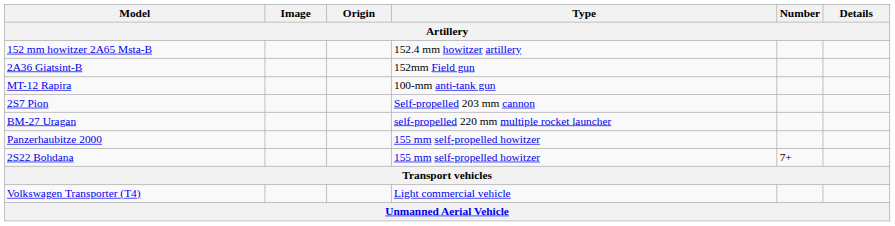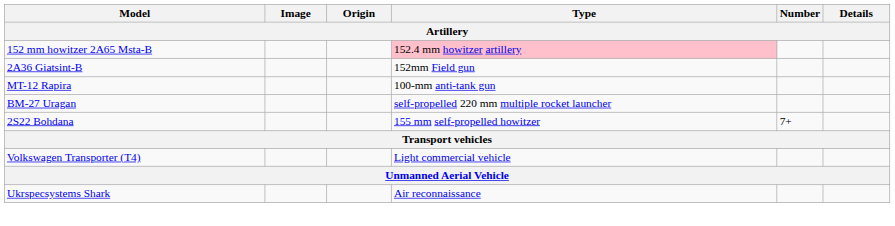(458, 49) no background -> (458, 49) pink background
- row: (28, 103)
- row: (54, 139)
+ row: (59, 193)
